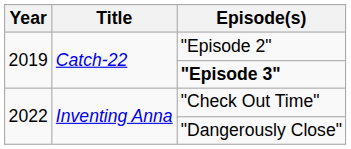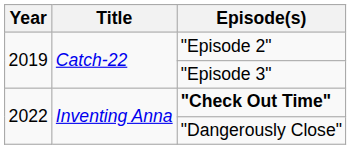(231, 74) bold -> (226, 74) normal
(250, 102) normal -> (256, 102) bold
